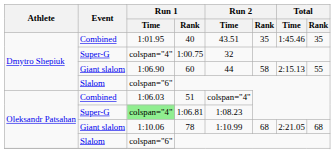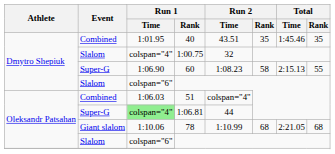(95, 54) Super-G -> (92, 54) Slalom
(103, 69) Giant slalom -> (95, 69) Super-G
(229, 69) 44 -> (229, 69) 1:08.23
(229, 112) 1:08.23 -> (229, 112) 44
